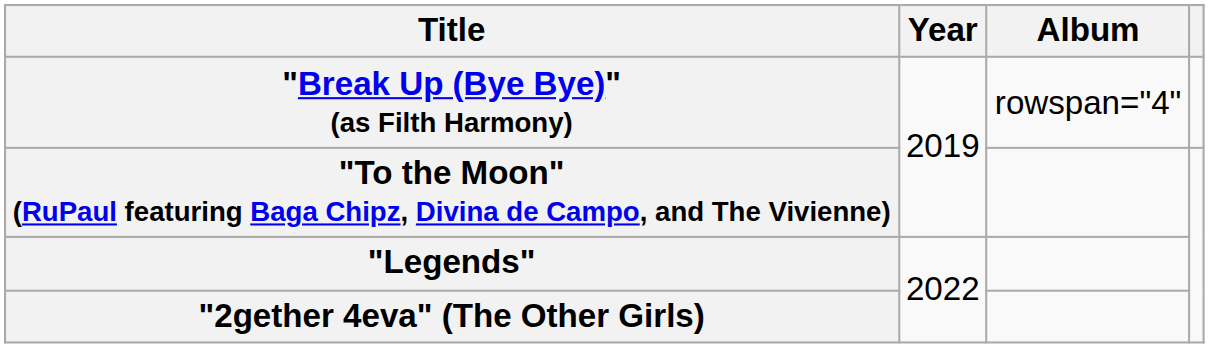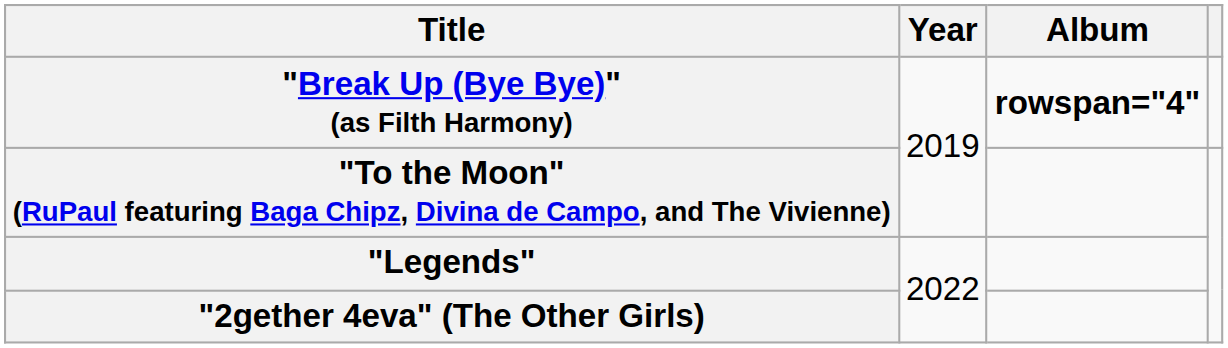(1088, 101) normal -> (1098, 101) bold
